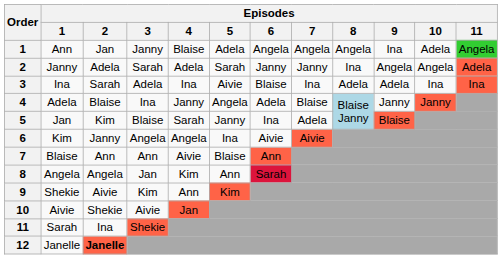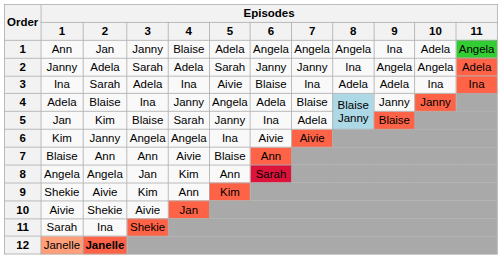(62, 245) no background -> (62, 245) lightsalmon background
